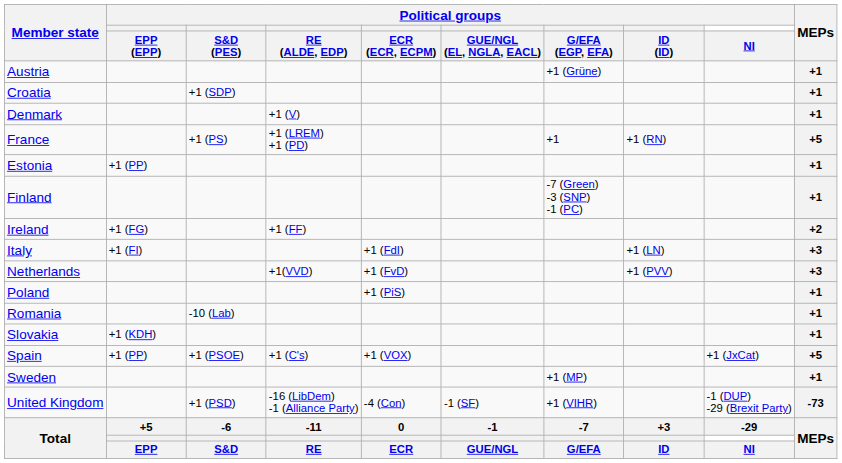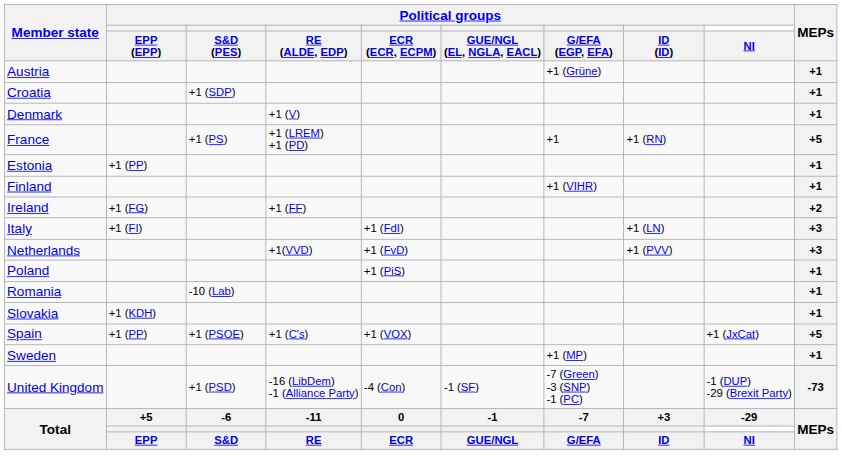(572, 197) -7 (Green) -3 (SNP) -1 (PC) -> (572, 186) +1 (VIHR)
(572, 402) +1 (VIHR) -> (572, 387) -7 (Green) -3 (SNP) -1 (PC)
